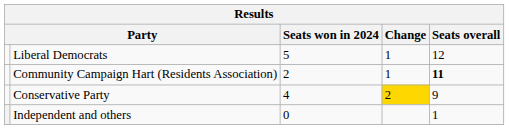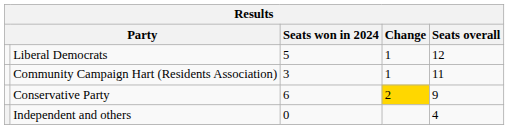(286, 74) 2 -> (286, 74) 3
(438, 74) bold -> (438, 74) normal
(286, 94) 4 -> (286, 94) 6
(435, 114) 1 -> (435, 114) 4
